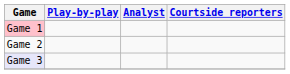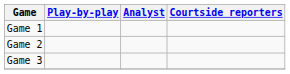(25, 29) pink background -> (25, 29) no background
(25, 61) lavender background -> (25, 61) no background
